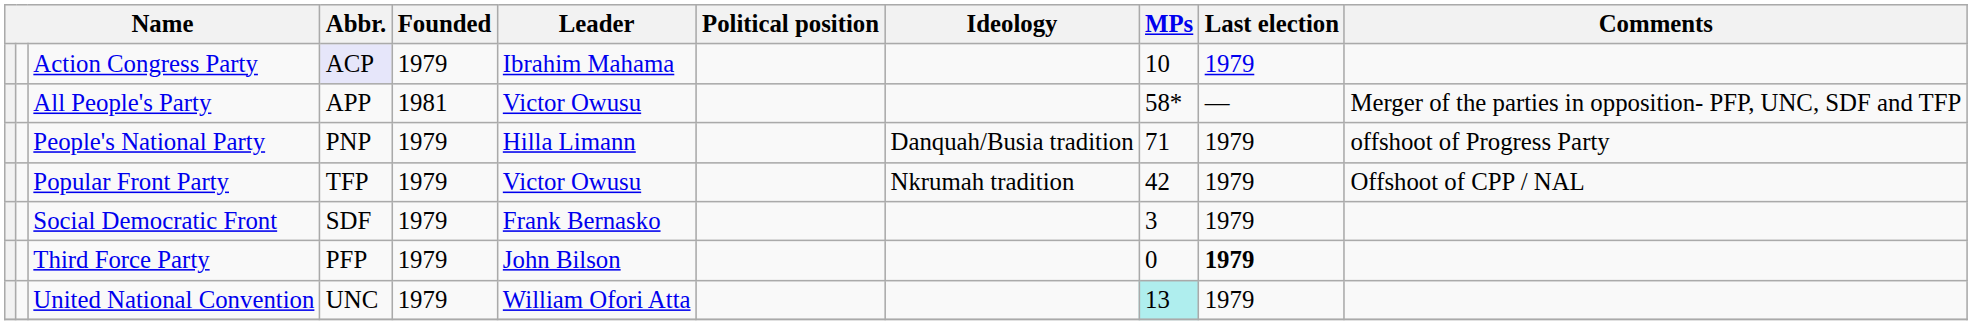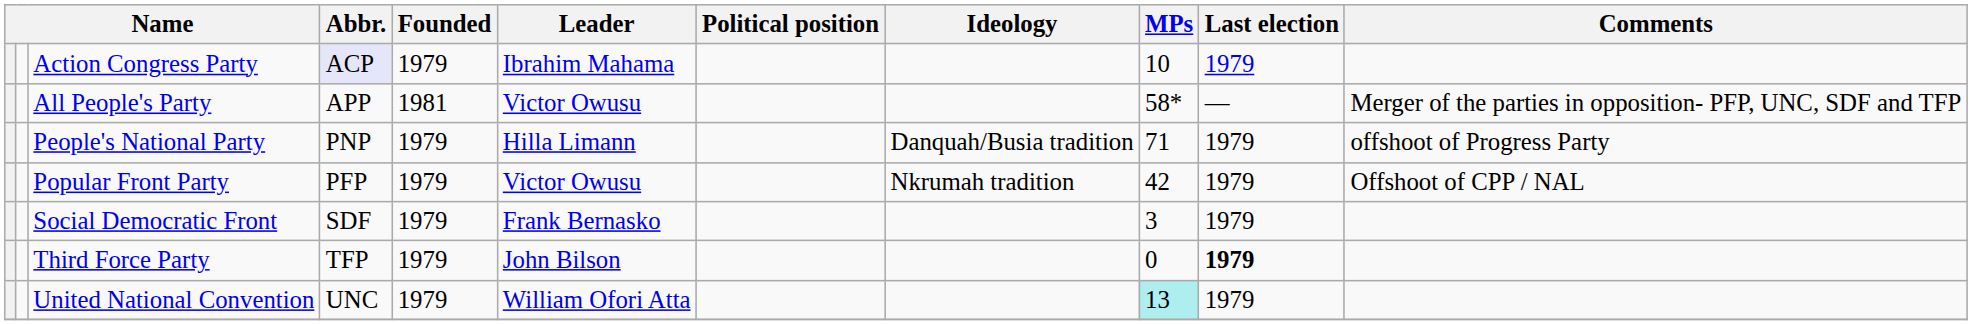(347, 181) TFP -> (347, 181) PFP
(347, 260) PFP -> (347, 260) TFP
